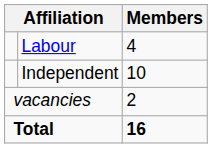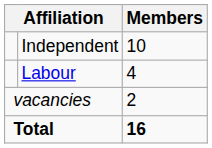rows swapped: (70, 73) <-> (49, 45)
